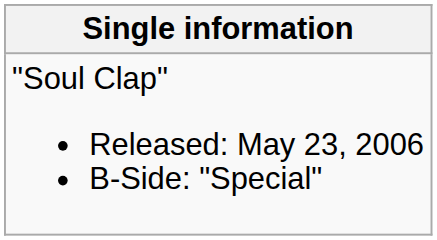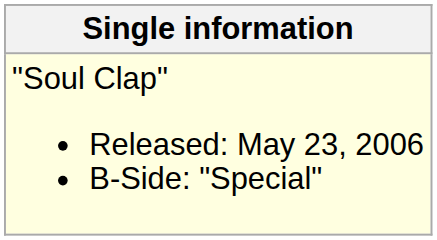(218, 129) no background -> (218, 129) lightyellow background
